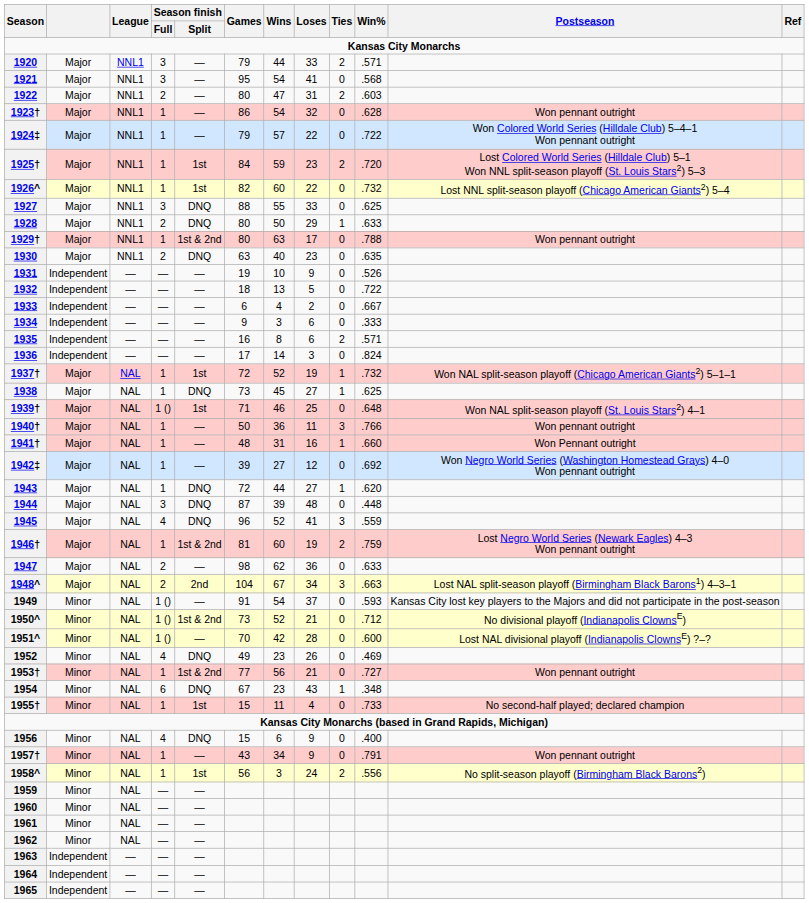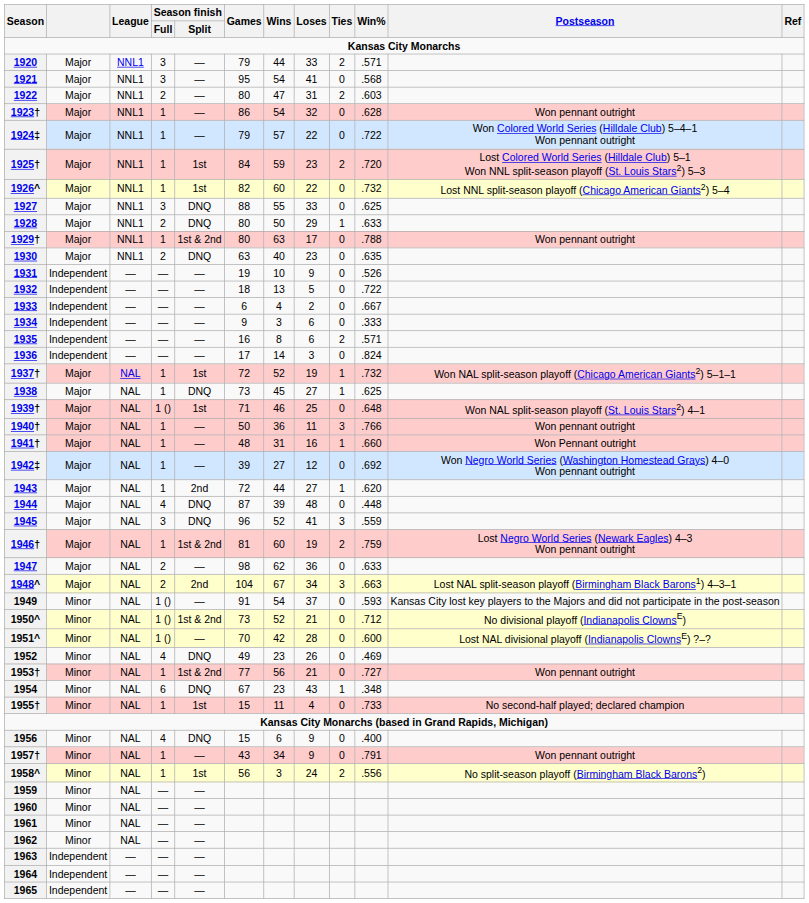(200, 488) DNQ -> (200, 488) 2nd
(163, 505) 3 -> (163, 505) 4
(163, 521) 4 -> (163, 521) 3
